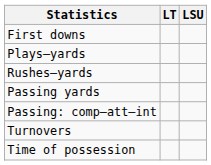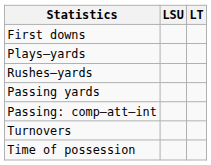columns swapped: (170, 15) <-> (193, 15)
